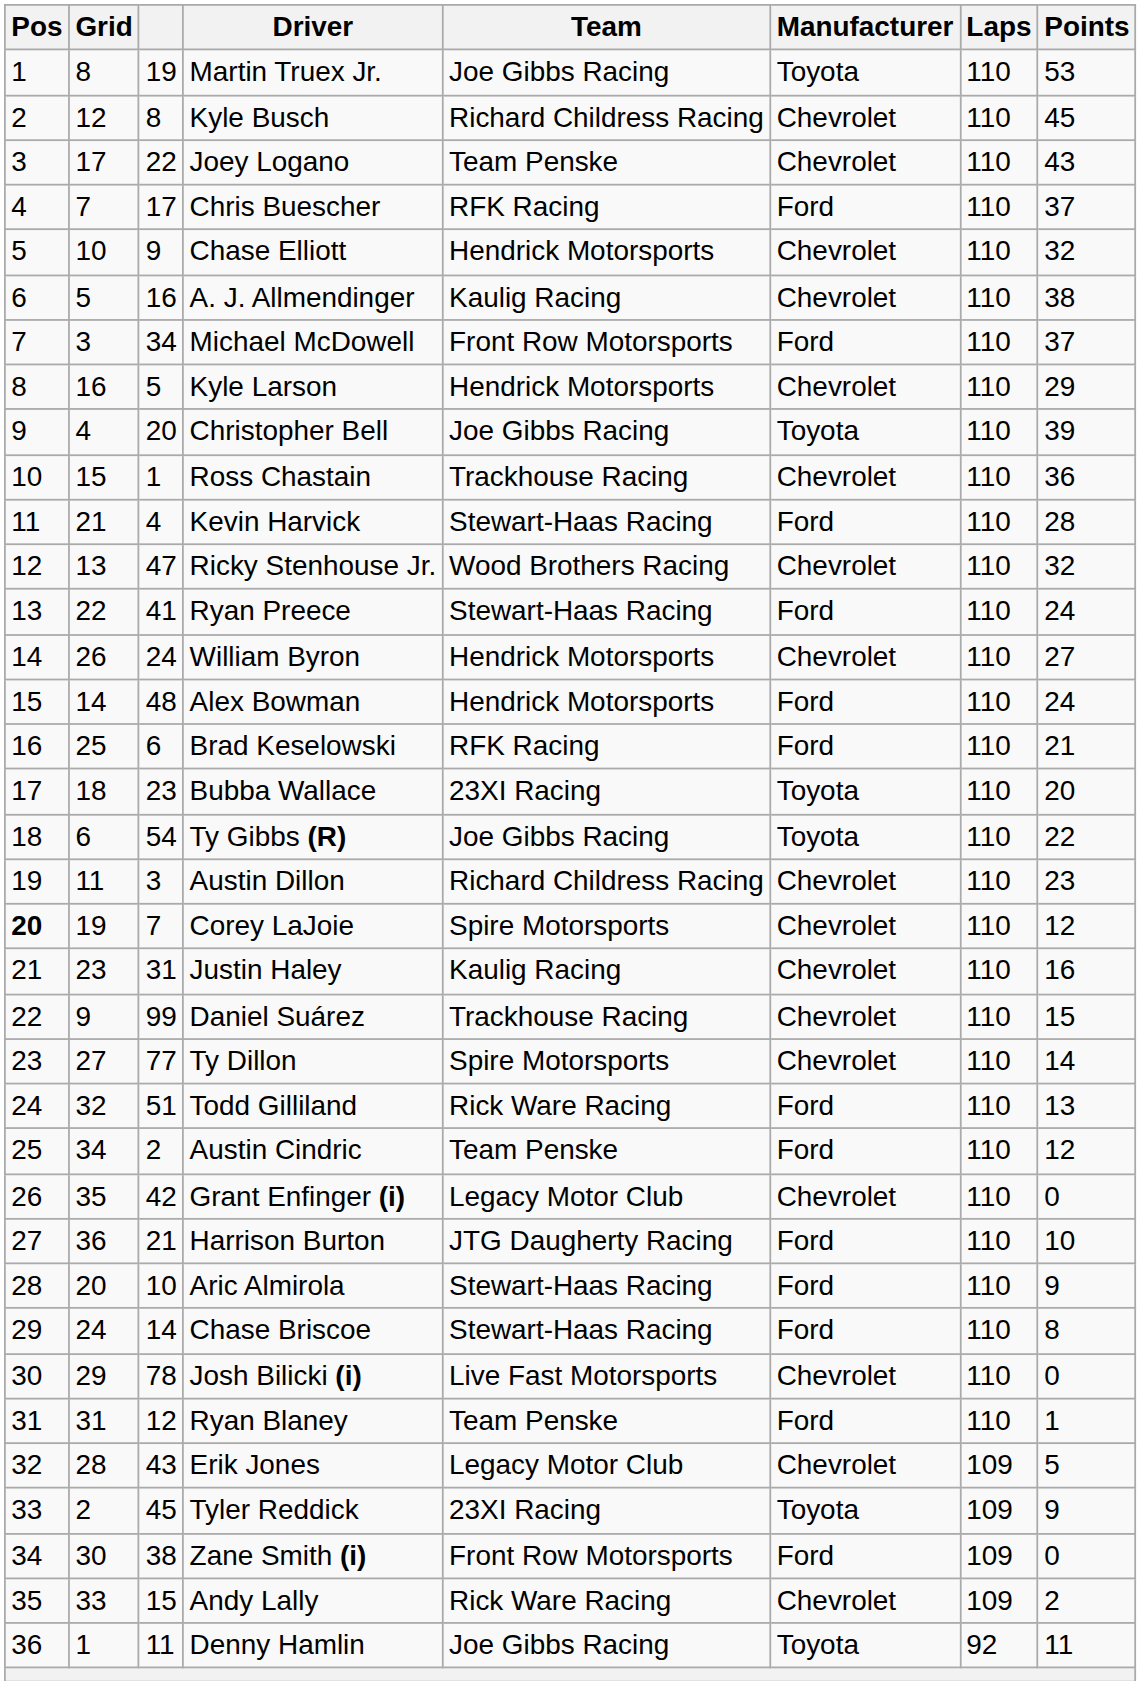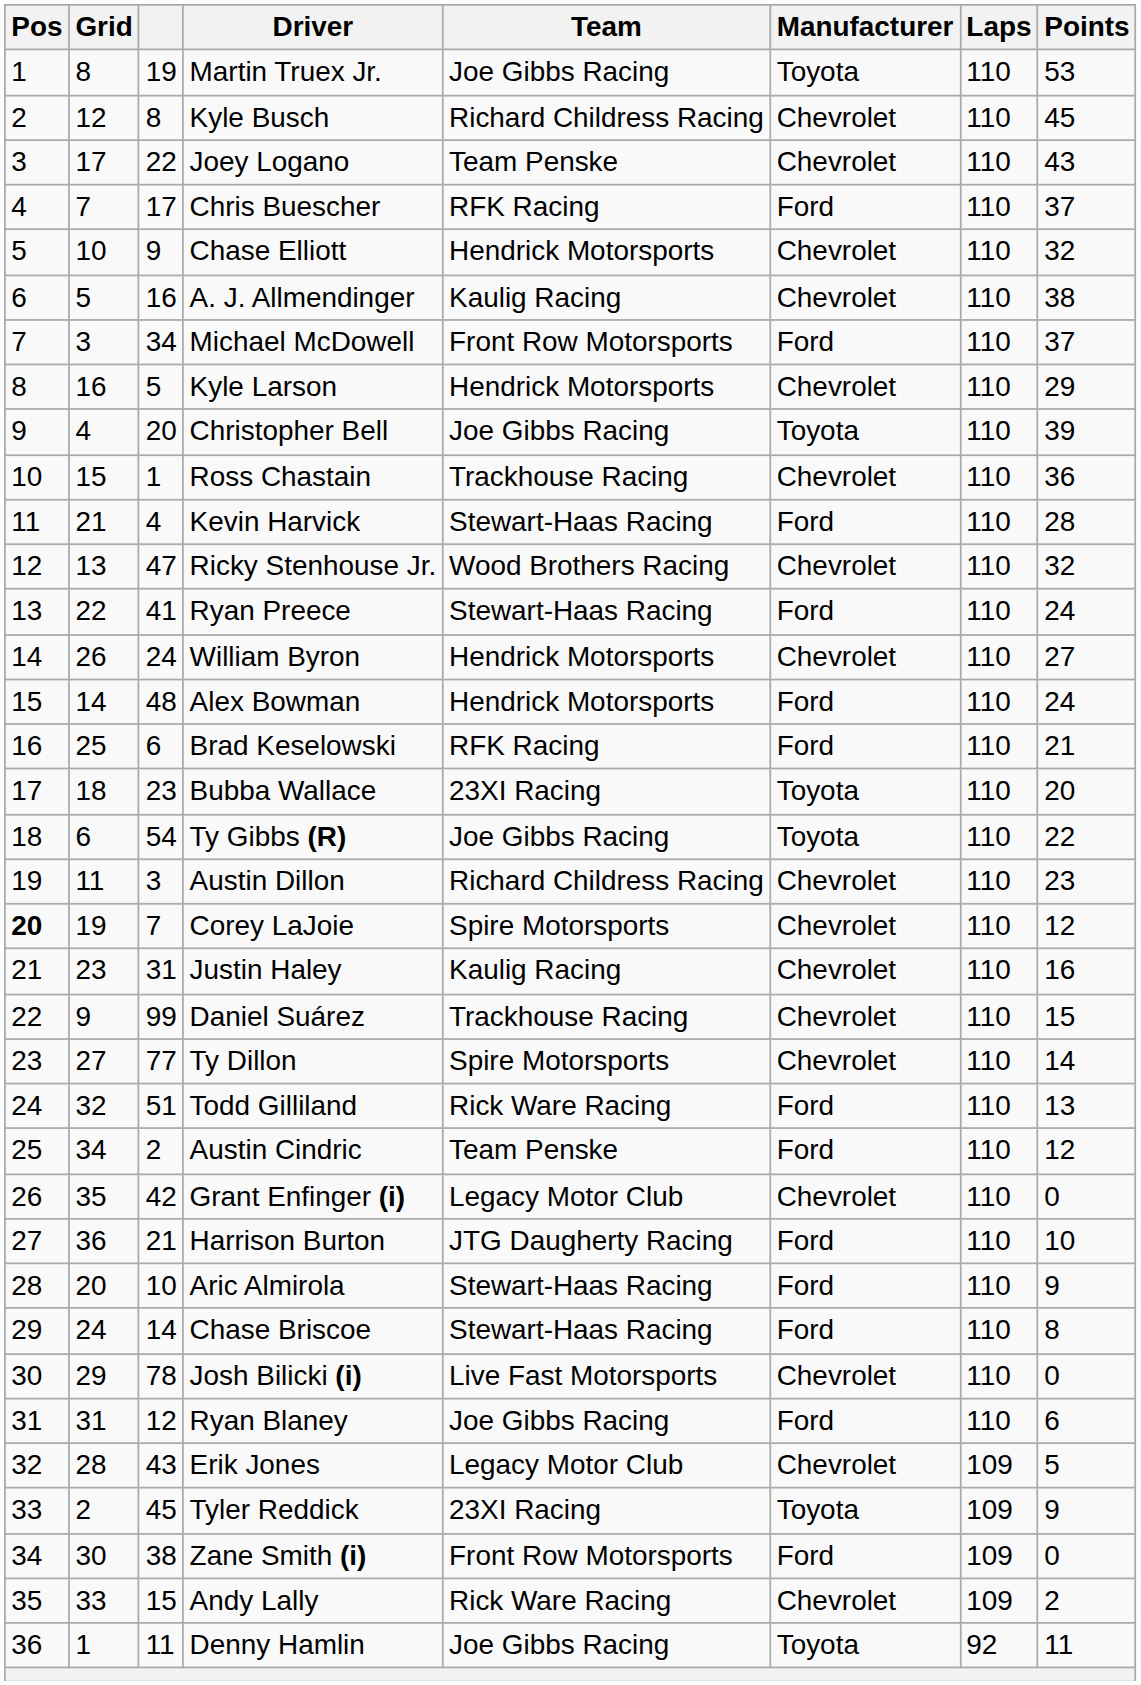(534, 1419) Team Penske -> (559, 1419) Joe Gibbs Racing
(1052, 1419) 1 -> (1052, 1419) 6
